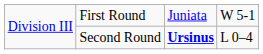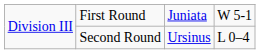(191, 37) bold -> (189, 37) normal
